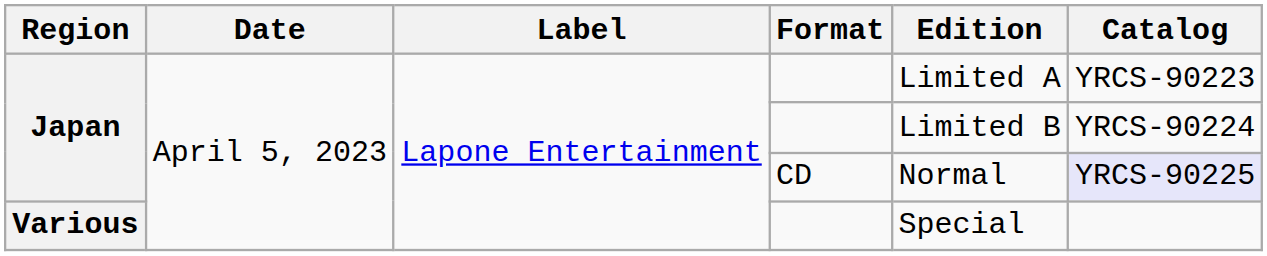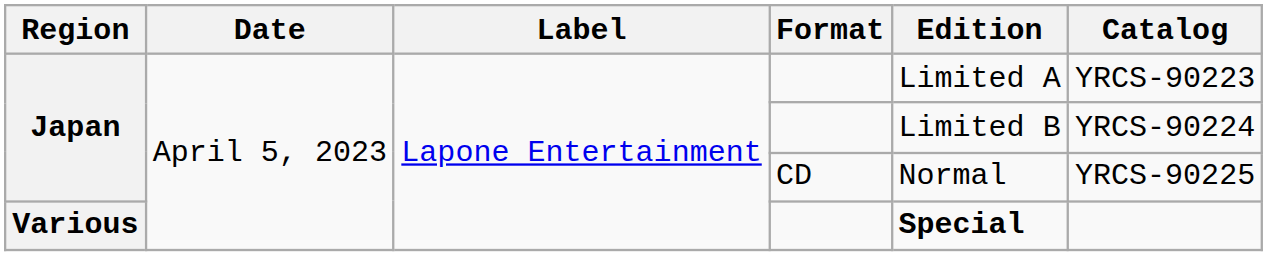(1165, 176) lavender background -> (1165, 176) no background
(962, 225) normal -> (962, 225) bold
